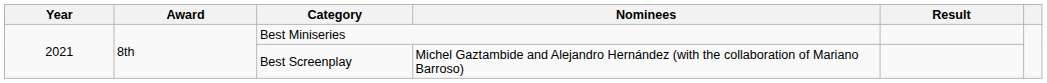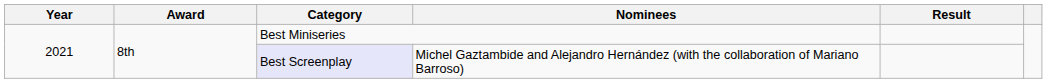(306, 62) no background -> (306, 62) lavender background
